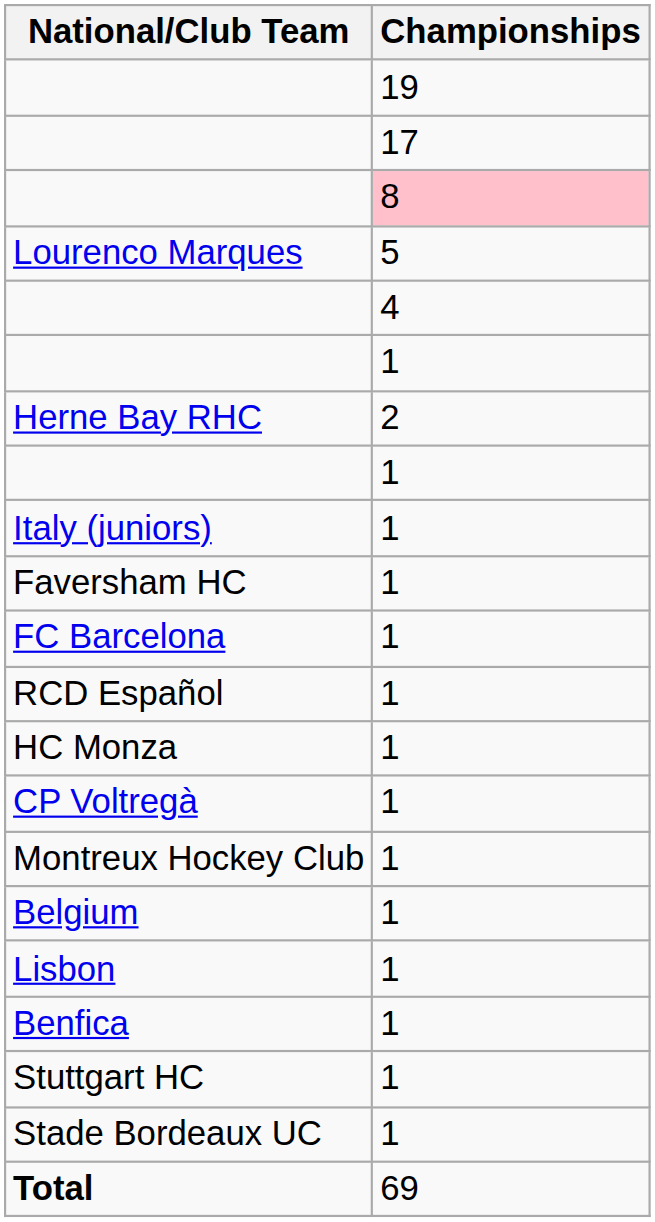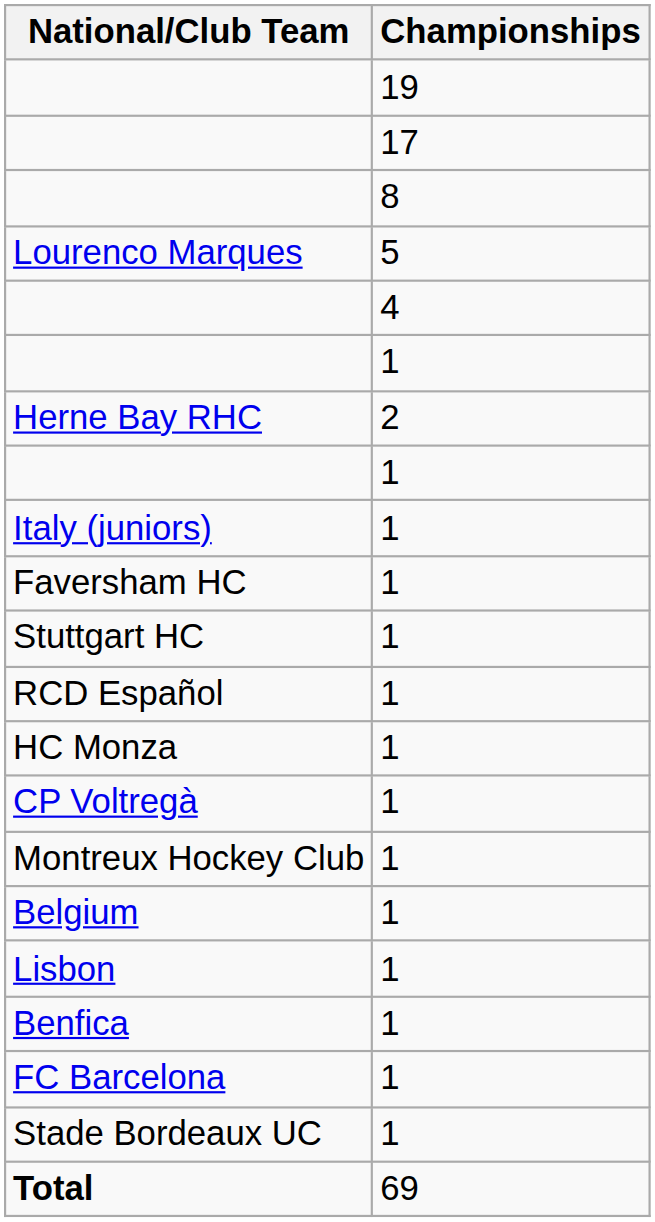(390, 197) pink background -> (390, 197) no background
(119, 637) FC Barcelona -> (109, 637) Stuttgart HC
(109, 1078) Stuttgart HC -> (119, 1078) FC Barcelona
